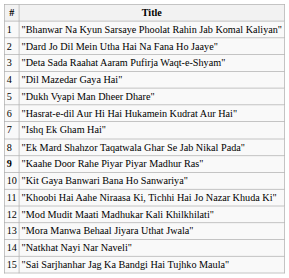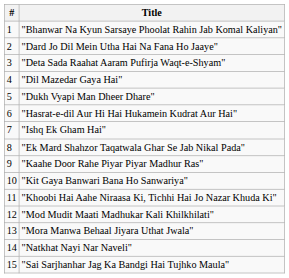(9, 164) bold -> (9, 164) normal
